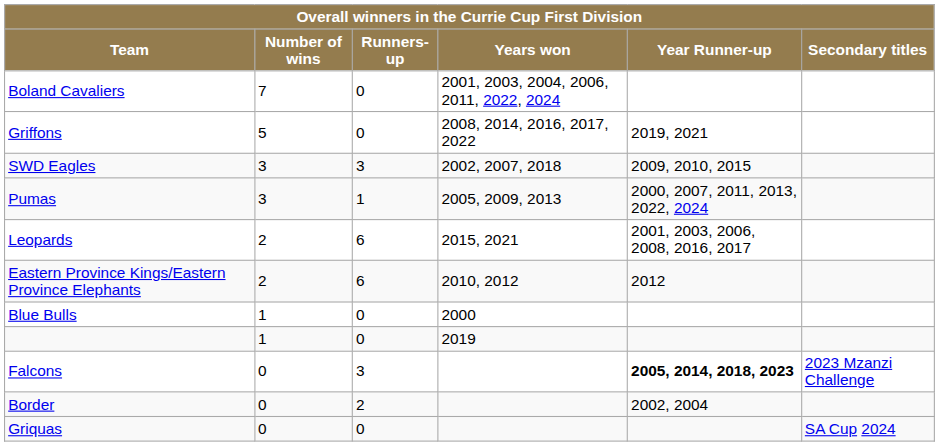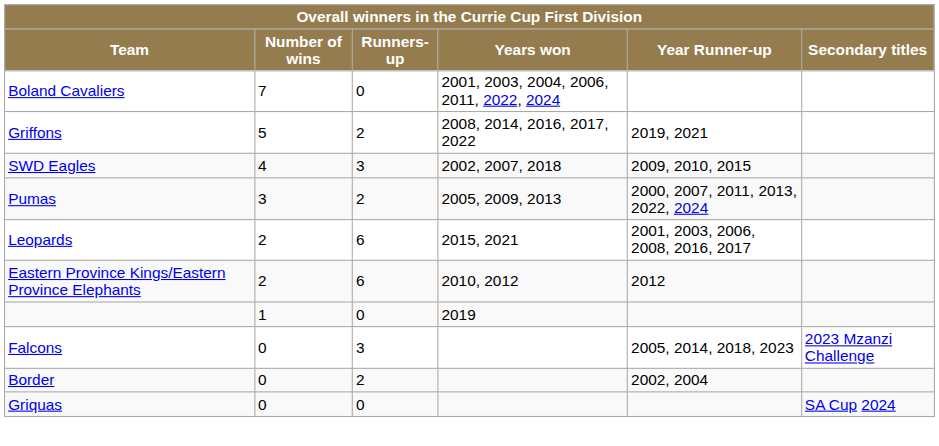(360, 133) 0 -> (360, 133) 2
(262, 166) 3 -> (262, 166) 4
(360, 199) 1 -> (360, 199) 2
- row: (42, 315)
(712, 372) bold -> (712, 347) normal
